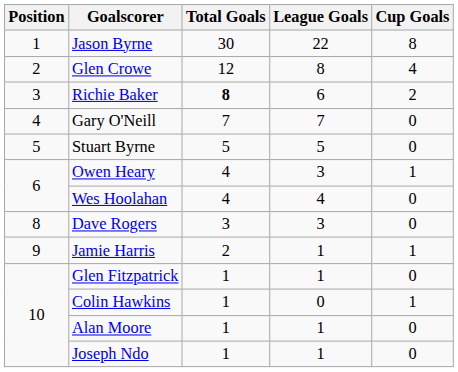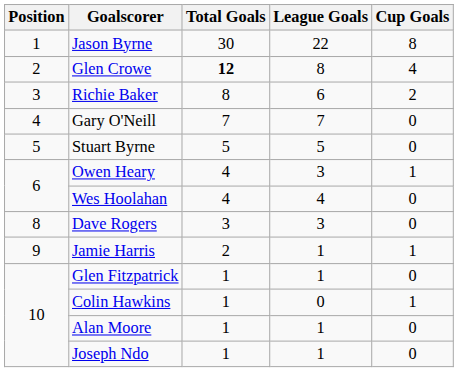(226, 69) normal -> (226, 69) bold
(226, 95) bold -> (226, 95) normal
